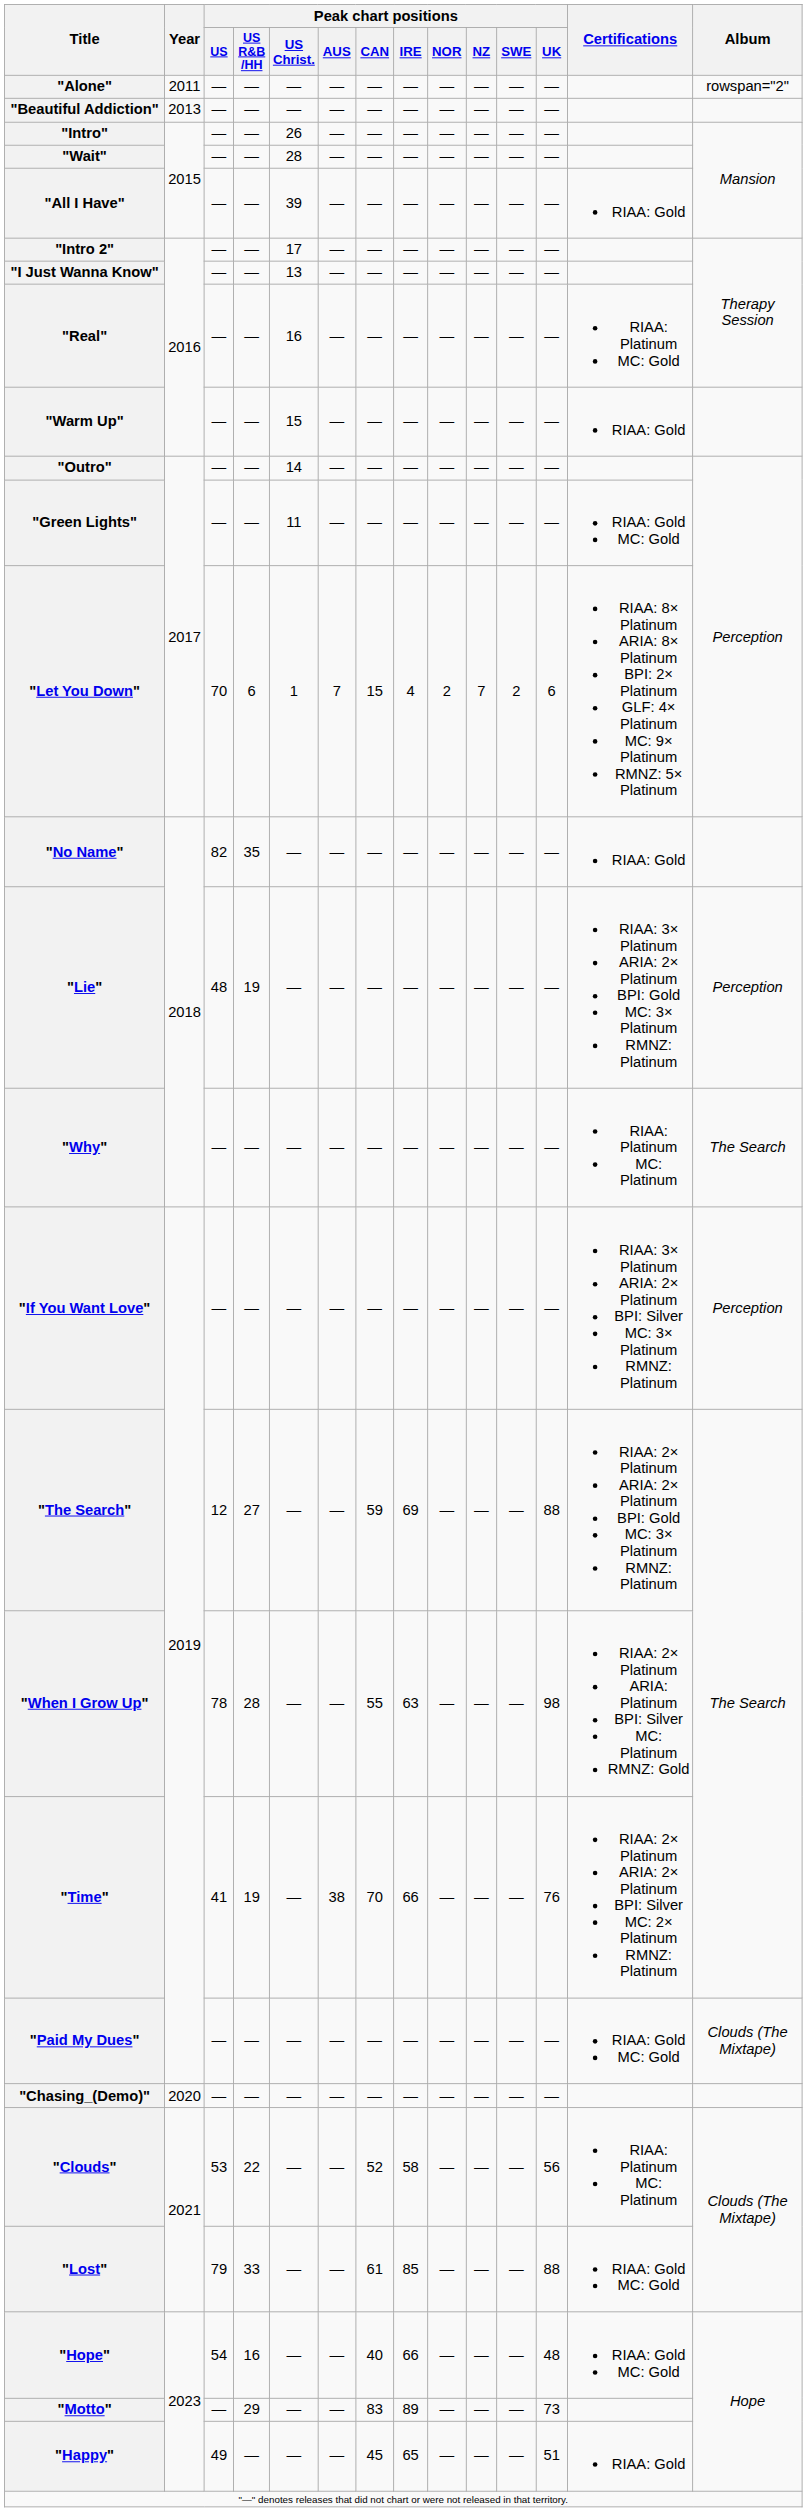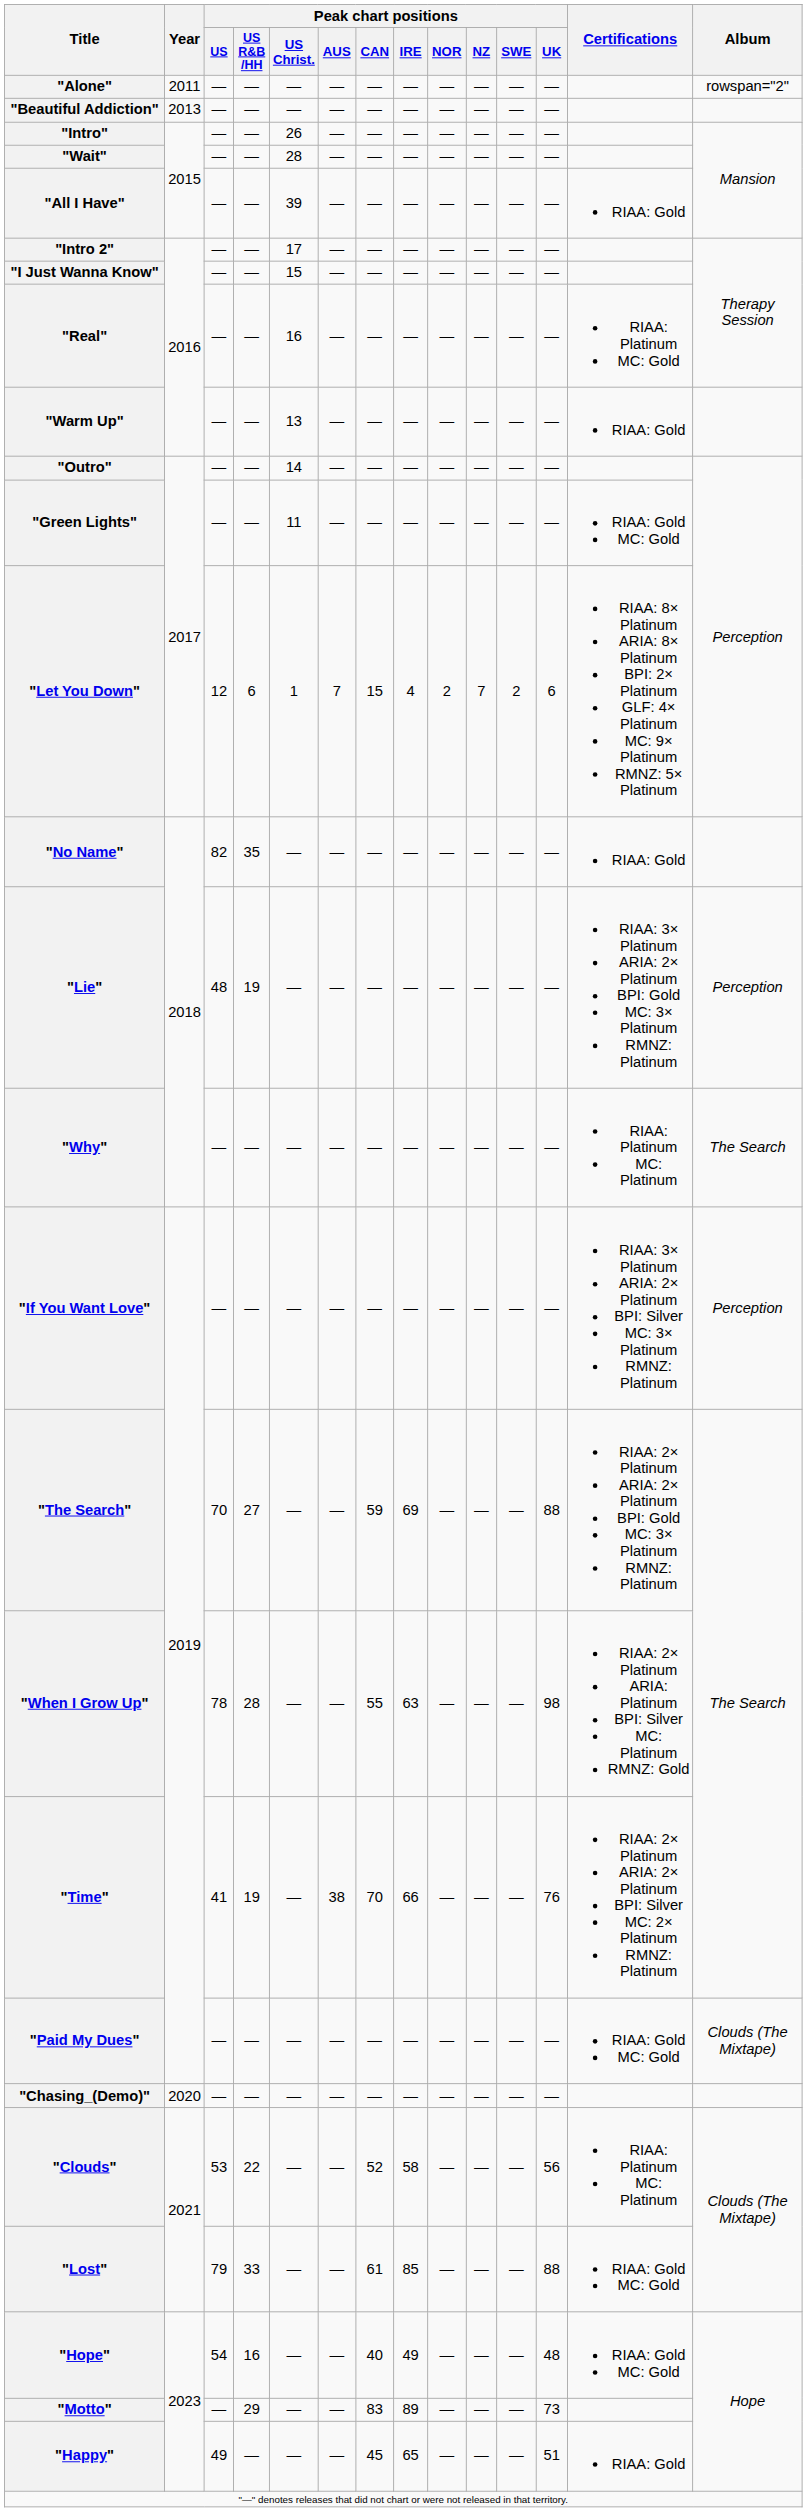(294, 272) 13 -> (294, 272) 15
(294, 421) 15 -> (294, 421) 13
(219, 691) 70 -> (219, 691) 12
(219, 1510) 12 -> (219, 1510) 70
(411, 2355) 66 -> (411, 2355) 49
